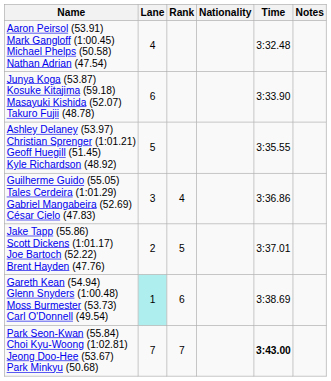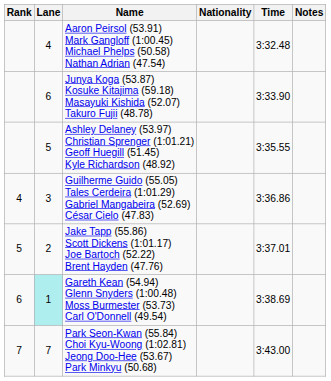columns swapped: (182, 12) <-> (71, 12)
(273, 350) bold -> (273, 350) normal
